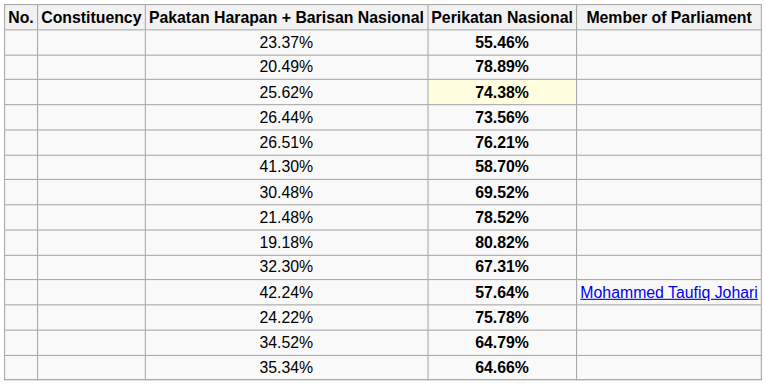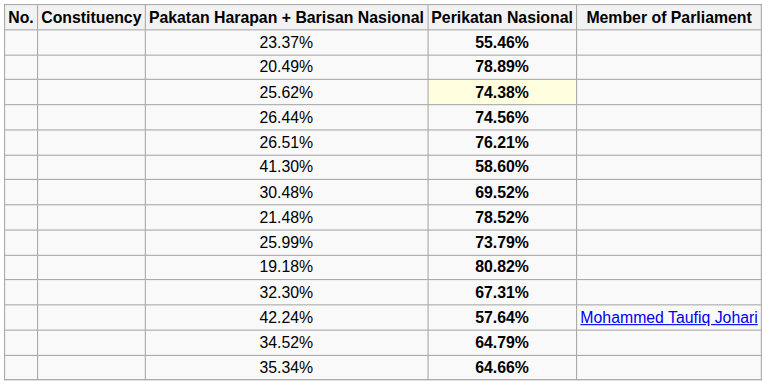(502, 118) 73.56% -> (502, 118) 74.56%
(502, 168) 58.70% -> (502, 168) 58.60%
+ row: (286, 243)
- row: (286, 318)
